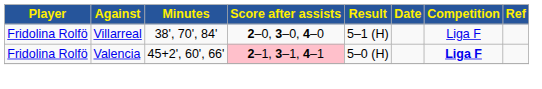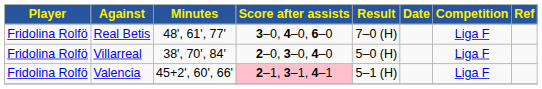+ row: (122, 34)
(368, 34) 5–1 (H) -> (376, 53) 5–0 (H)
(368, 53) 5–0 (H) -> (376, 73) 5–1 (H)
(464, 53) bold -> (472, 73) normal
